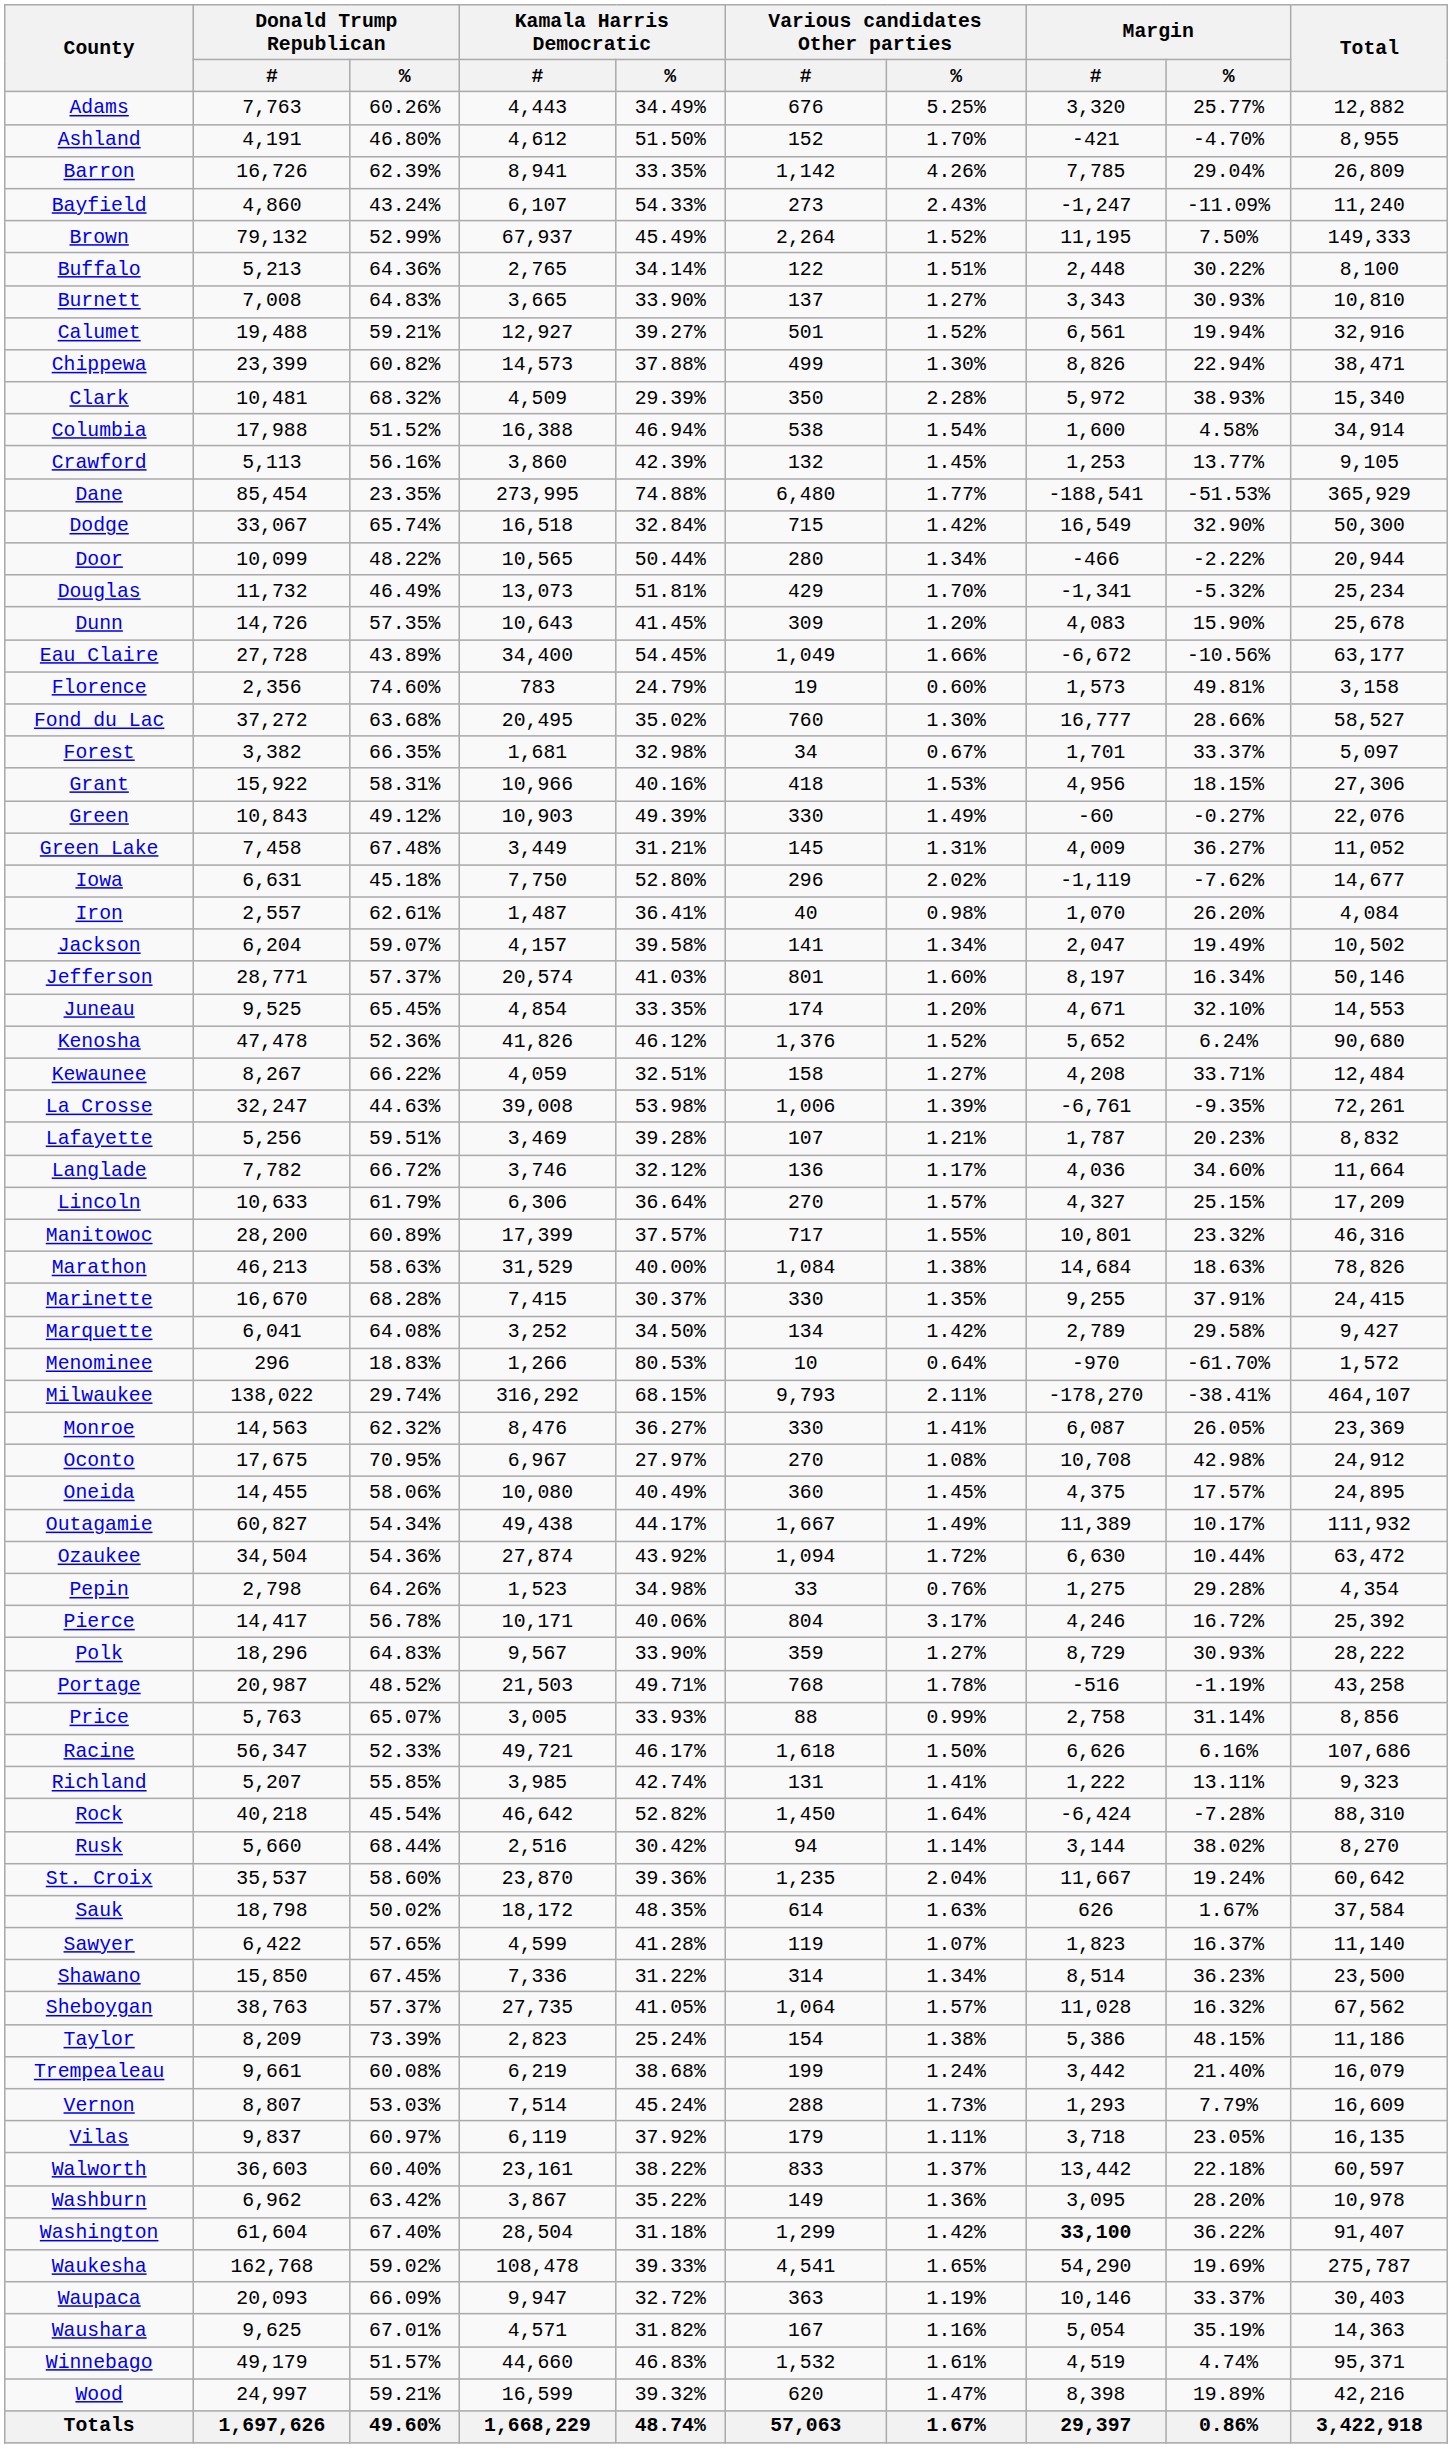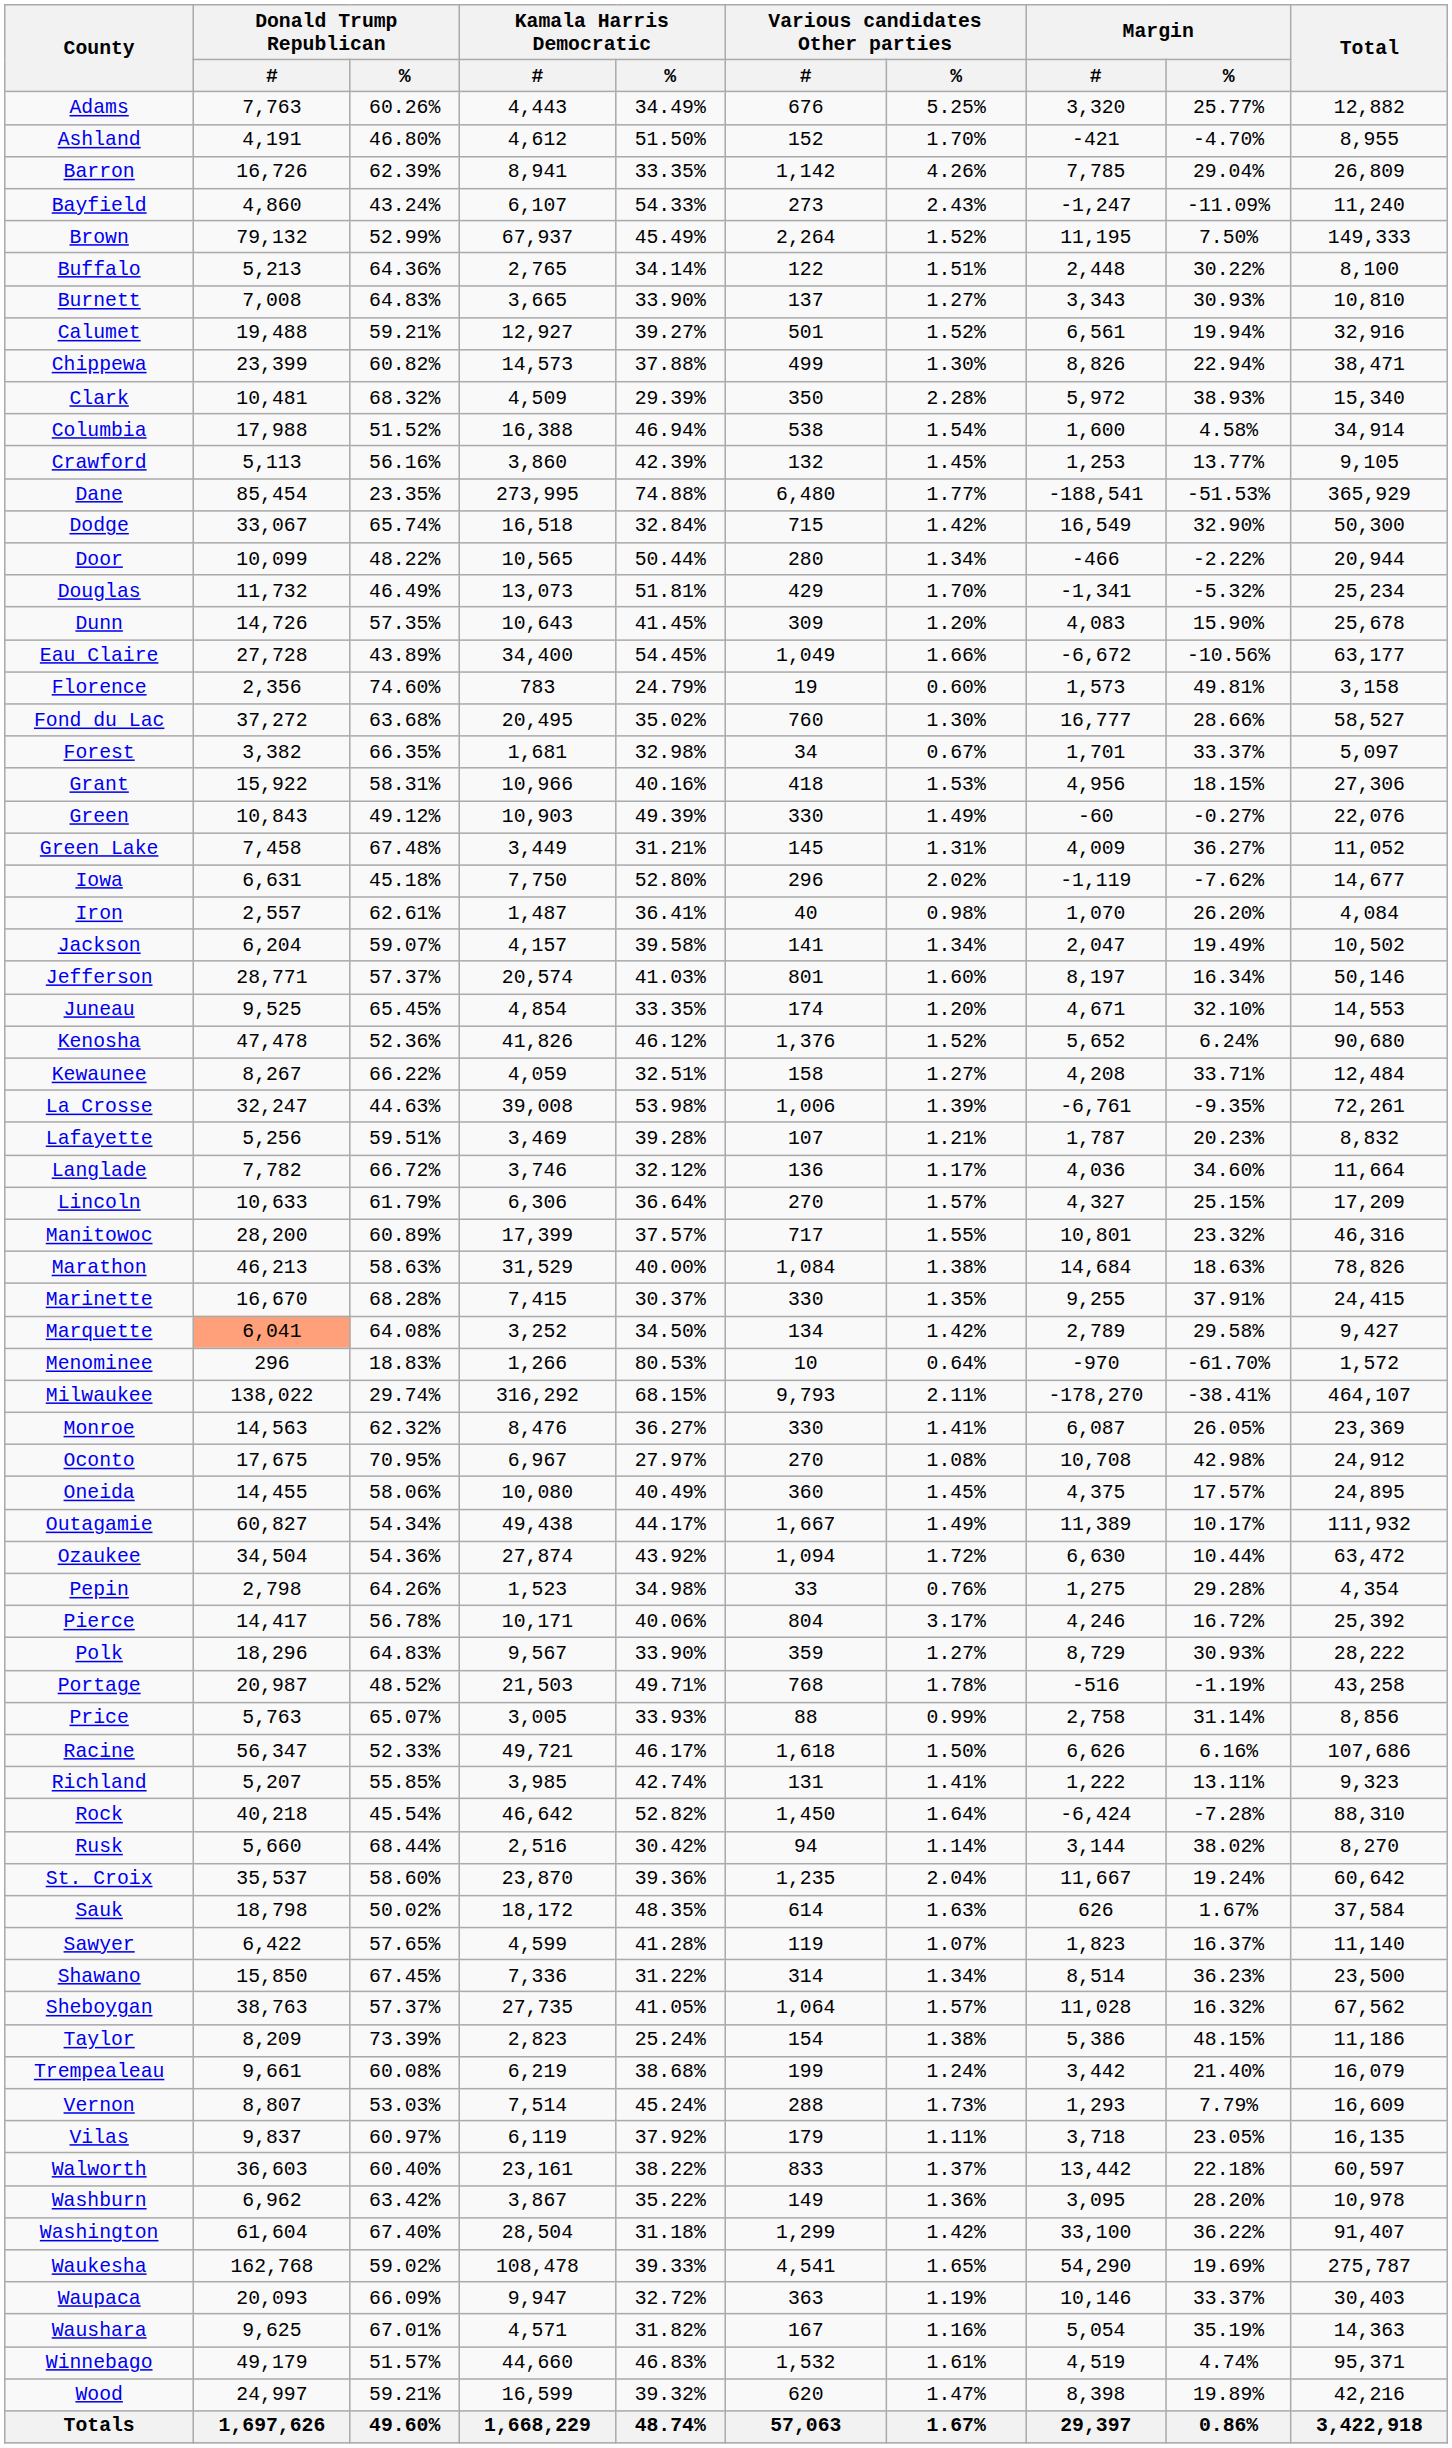(272, 1332) no background -> (272, 1332) lightsalmon background
(1096, 2234) bold -> (1096, 2234) normal
